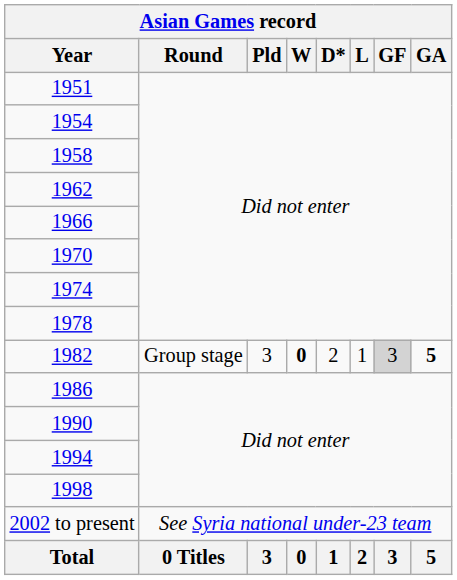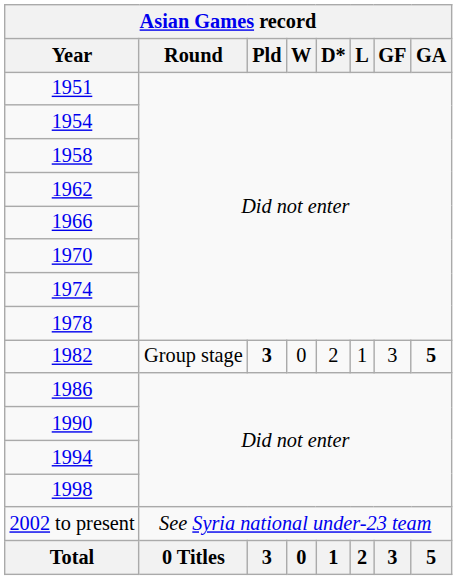(267, 356) normal -> (267, 356) bold
(301, 356) bold -> (301, 356) normal
(392, 356) lightgrey background -> (392, 356) no background
